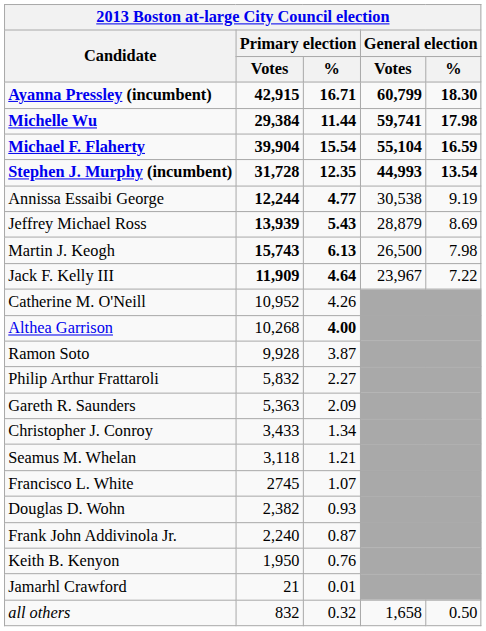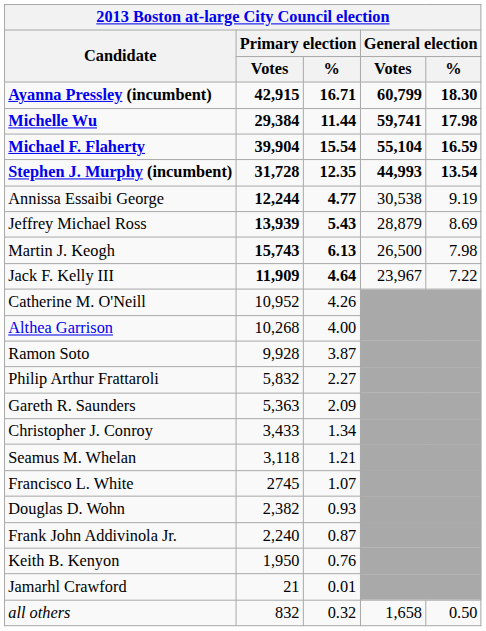(342, 328) bold -> (342, 328) normal
